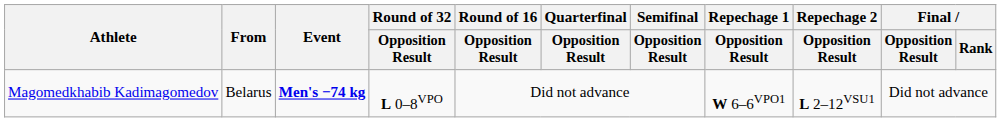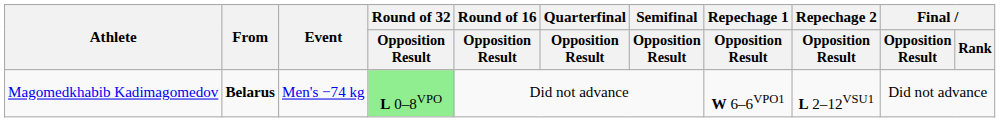(248, 93) normal -> (250, 93) bold
(322, 93) bold -> (323, 93) normal
(412, 102) no background -> (411, 102) lightgreen background
